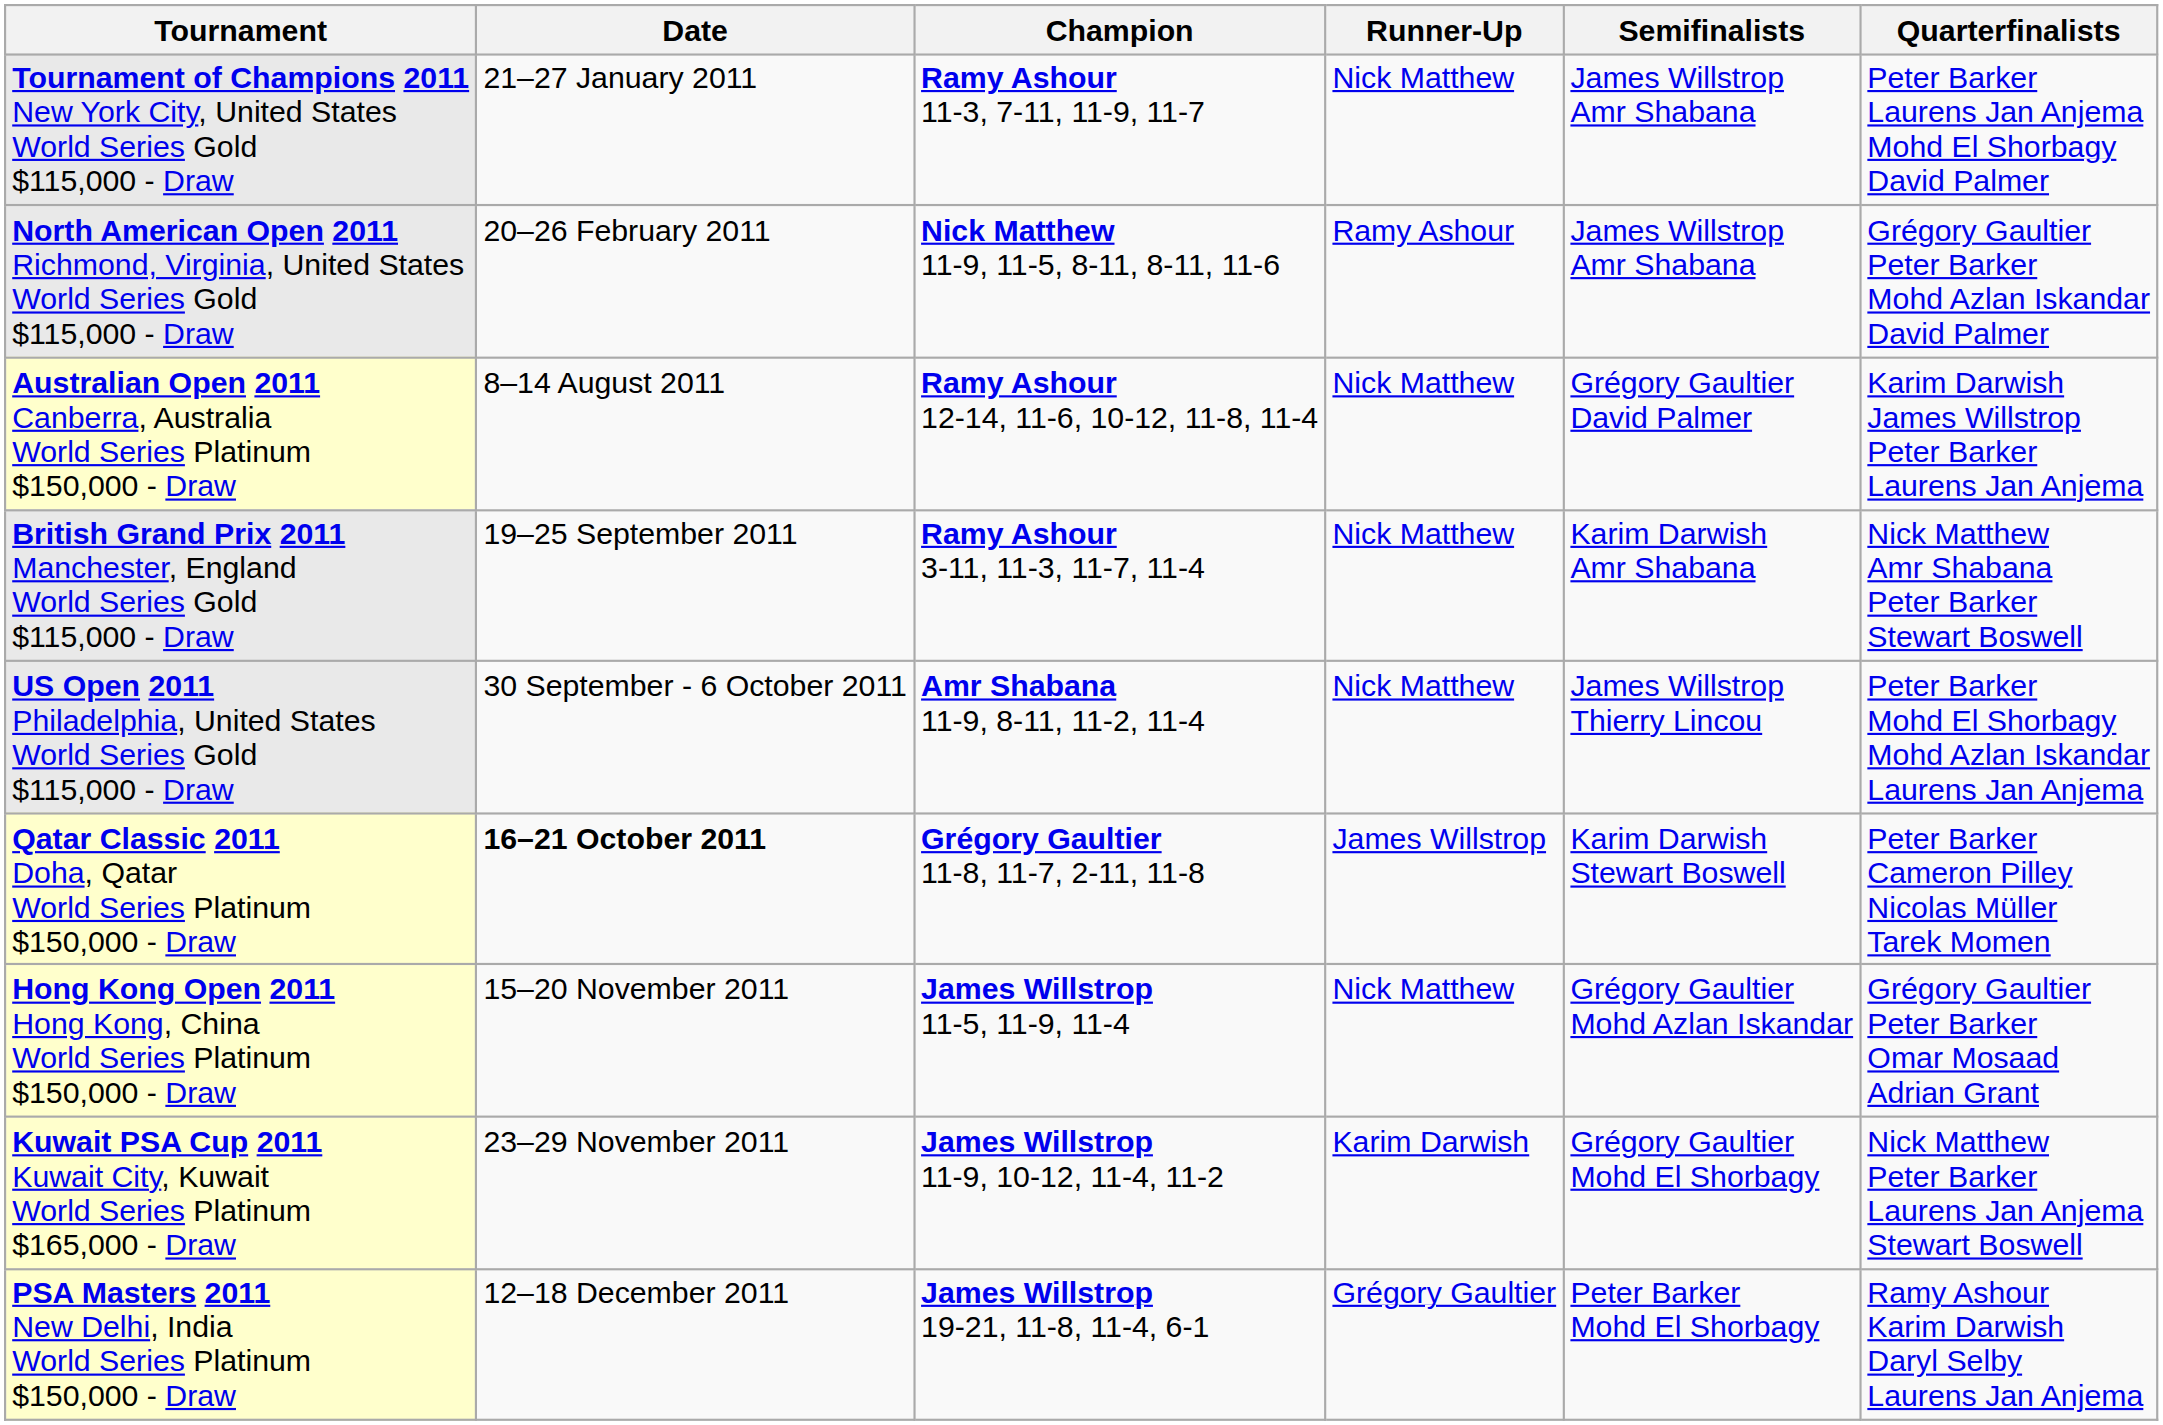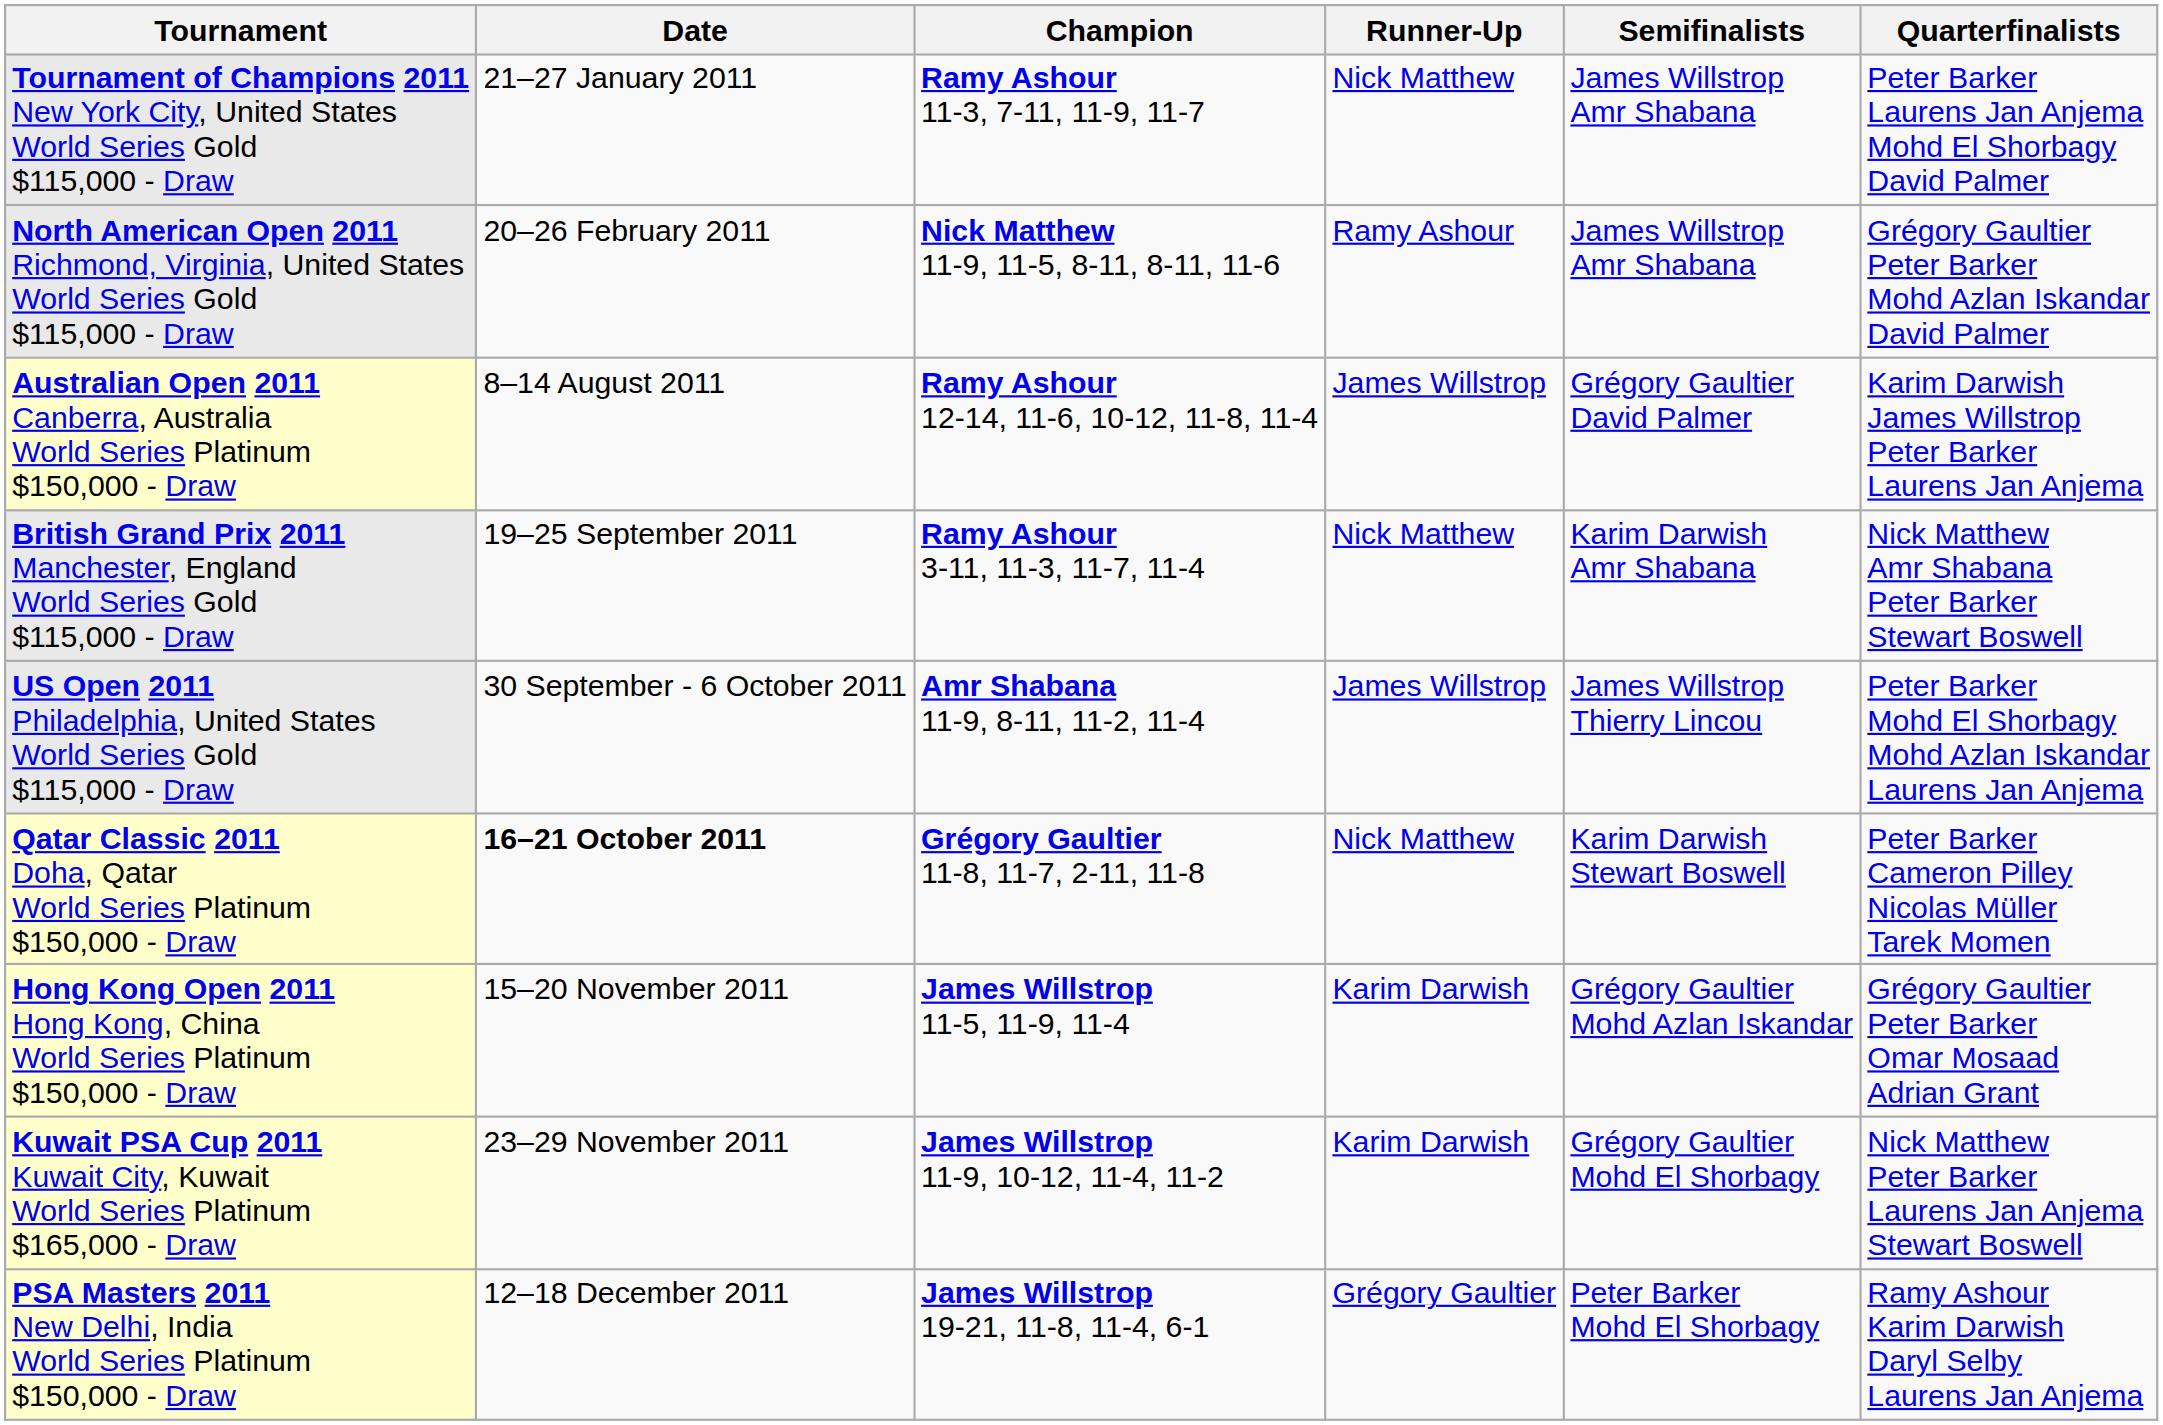(1423, 382) Nick Matthew -> (1439, 382) James Willstrop
(1423, 685) Nick Matthew -> (1439, 685) James Willstrop
(1439, 837) James Willstrop -> (1423, 837) Nick Matthew
(1423, 989) Nick Matthew -> (1431, 989) Karim Darwish
